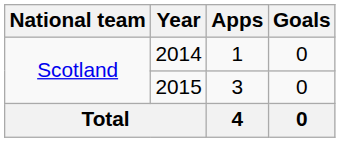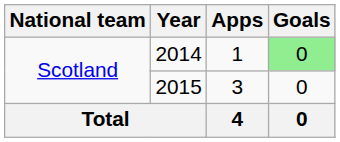(302, 53) no background -> (302, 53) lightgreen background
